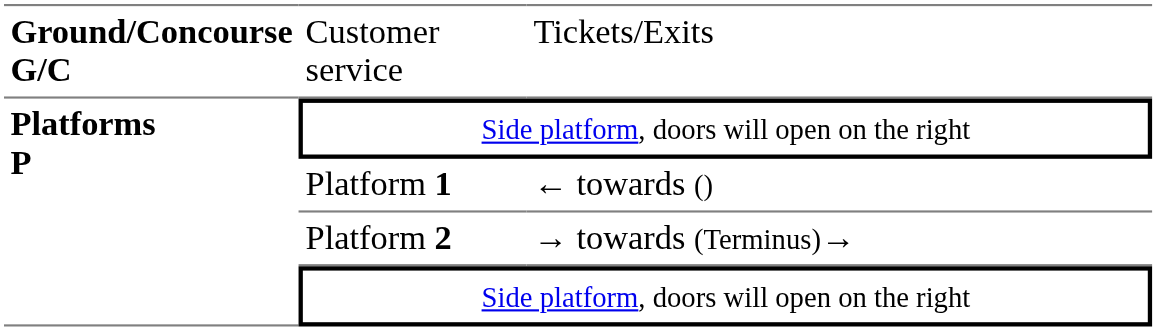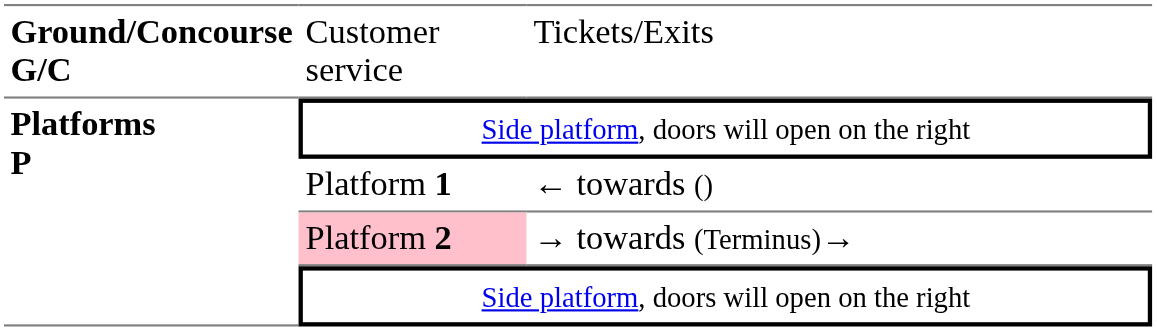(379, 237) no background -> (379, 237) pink background
